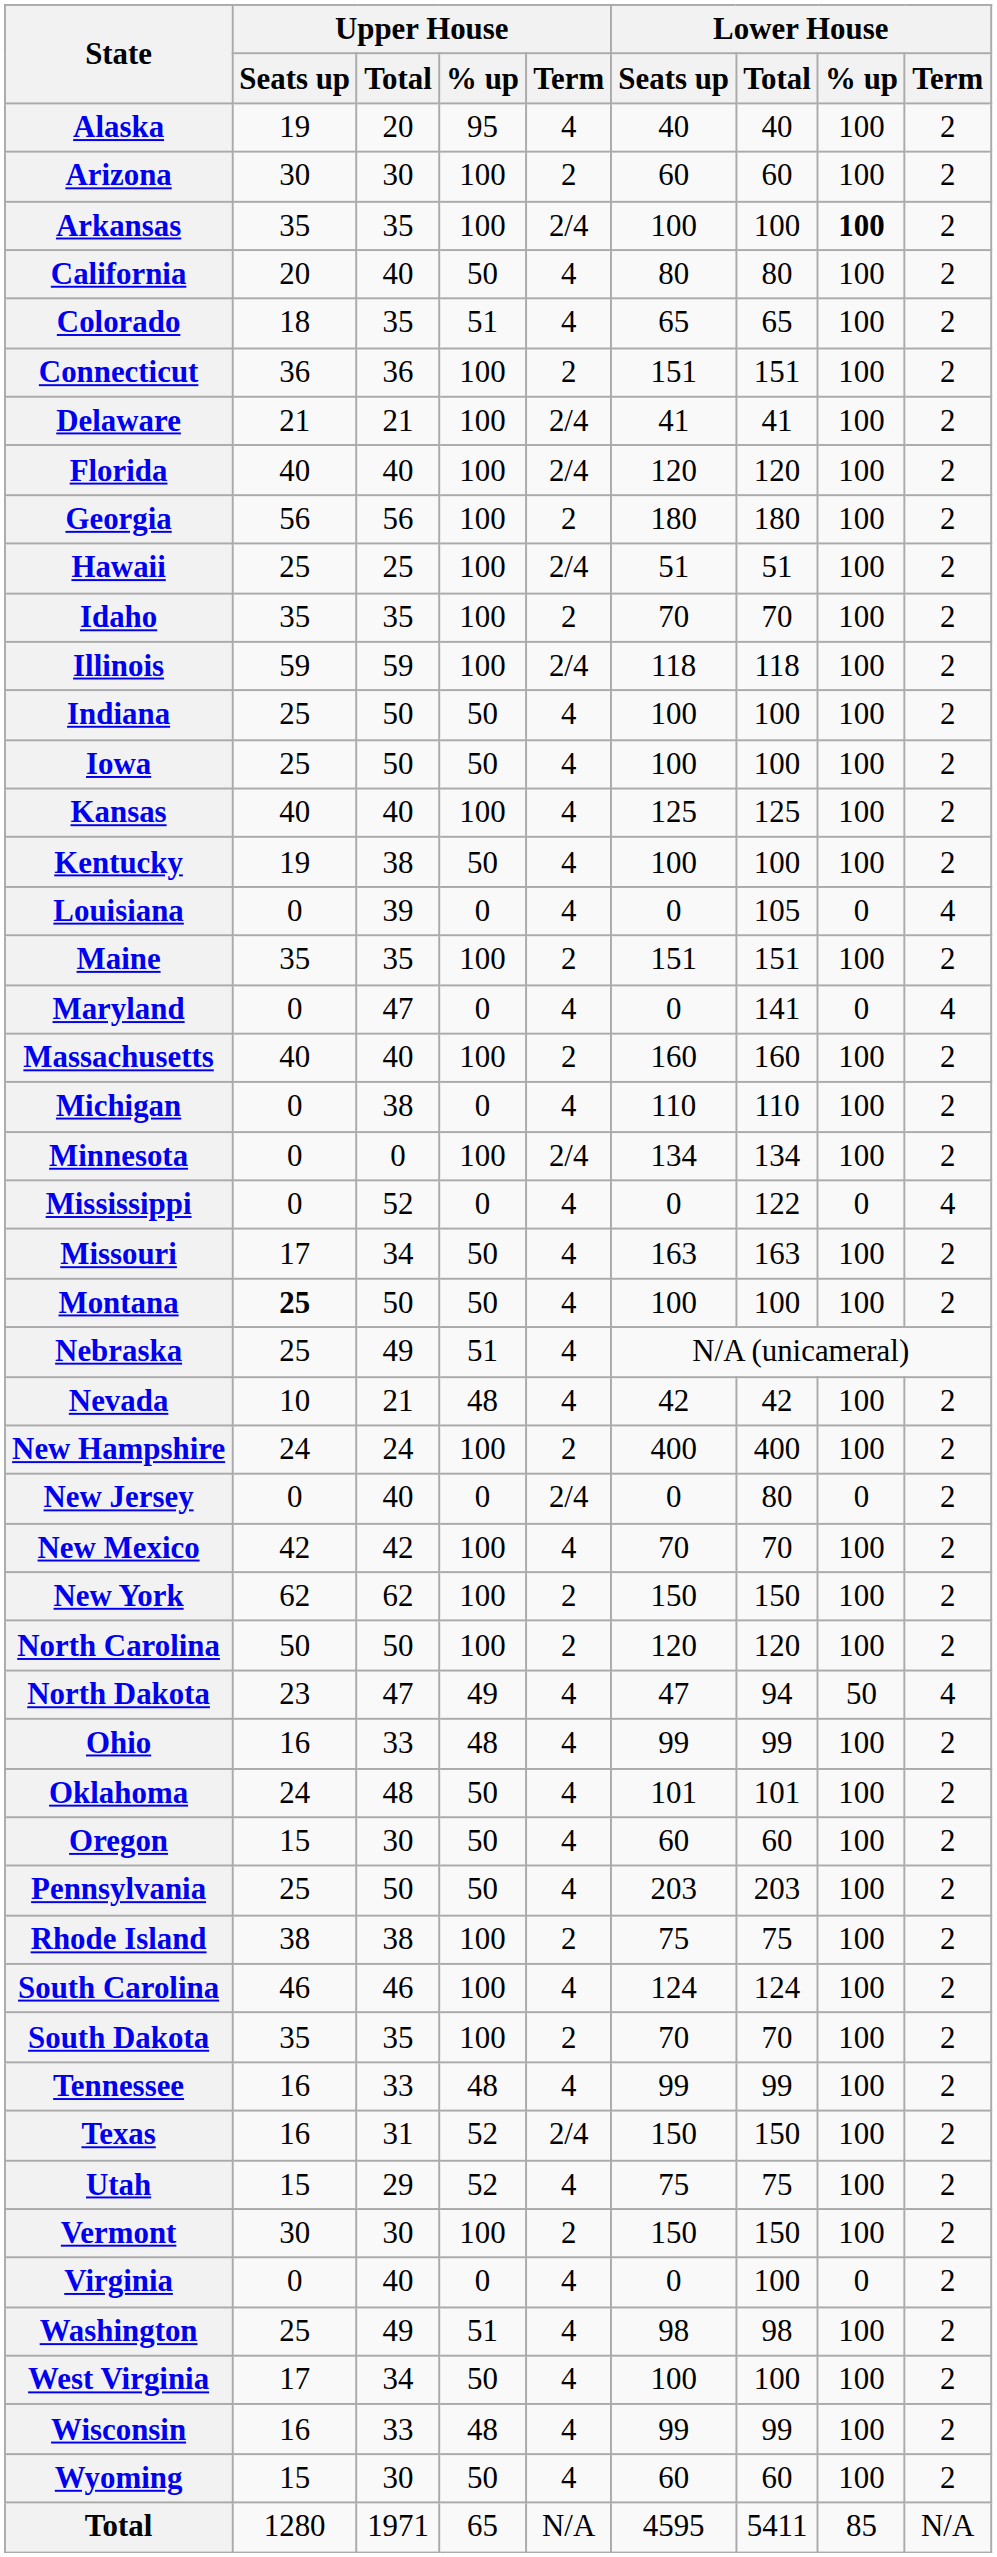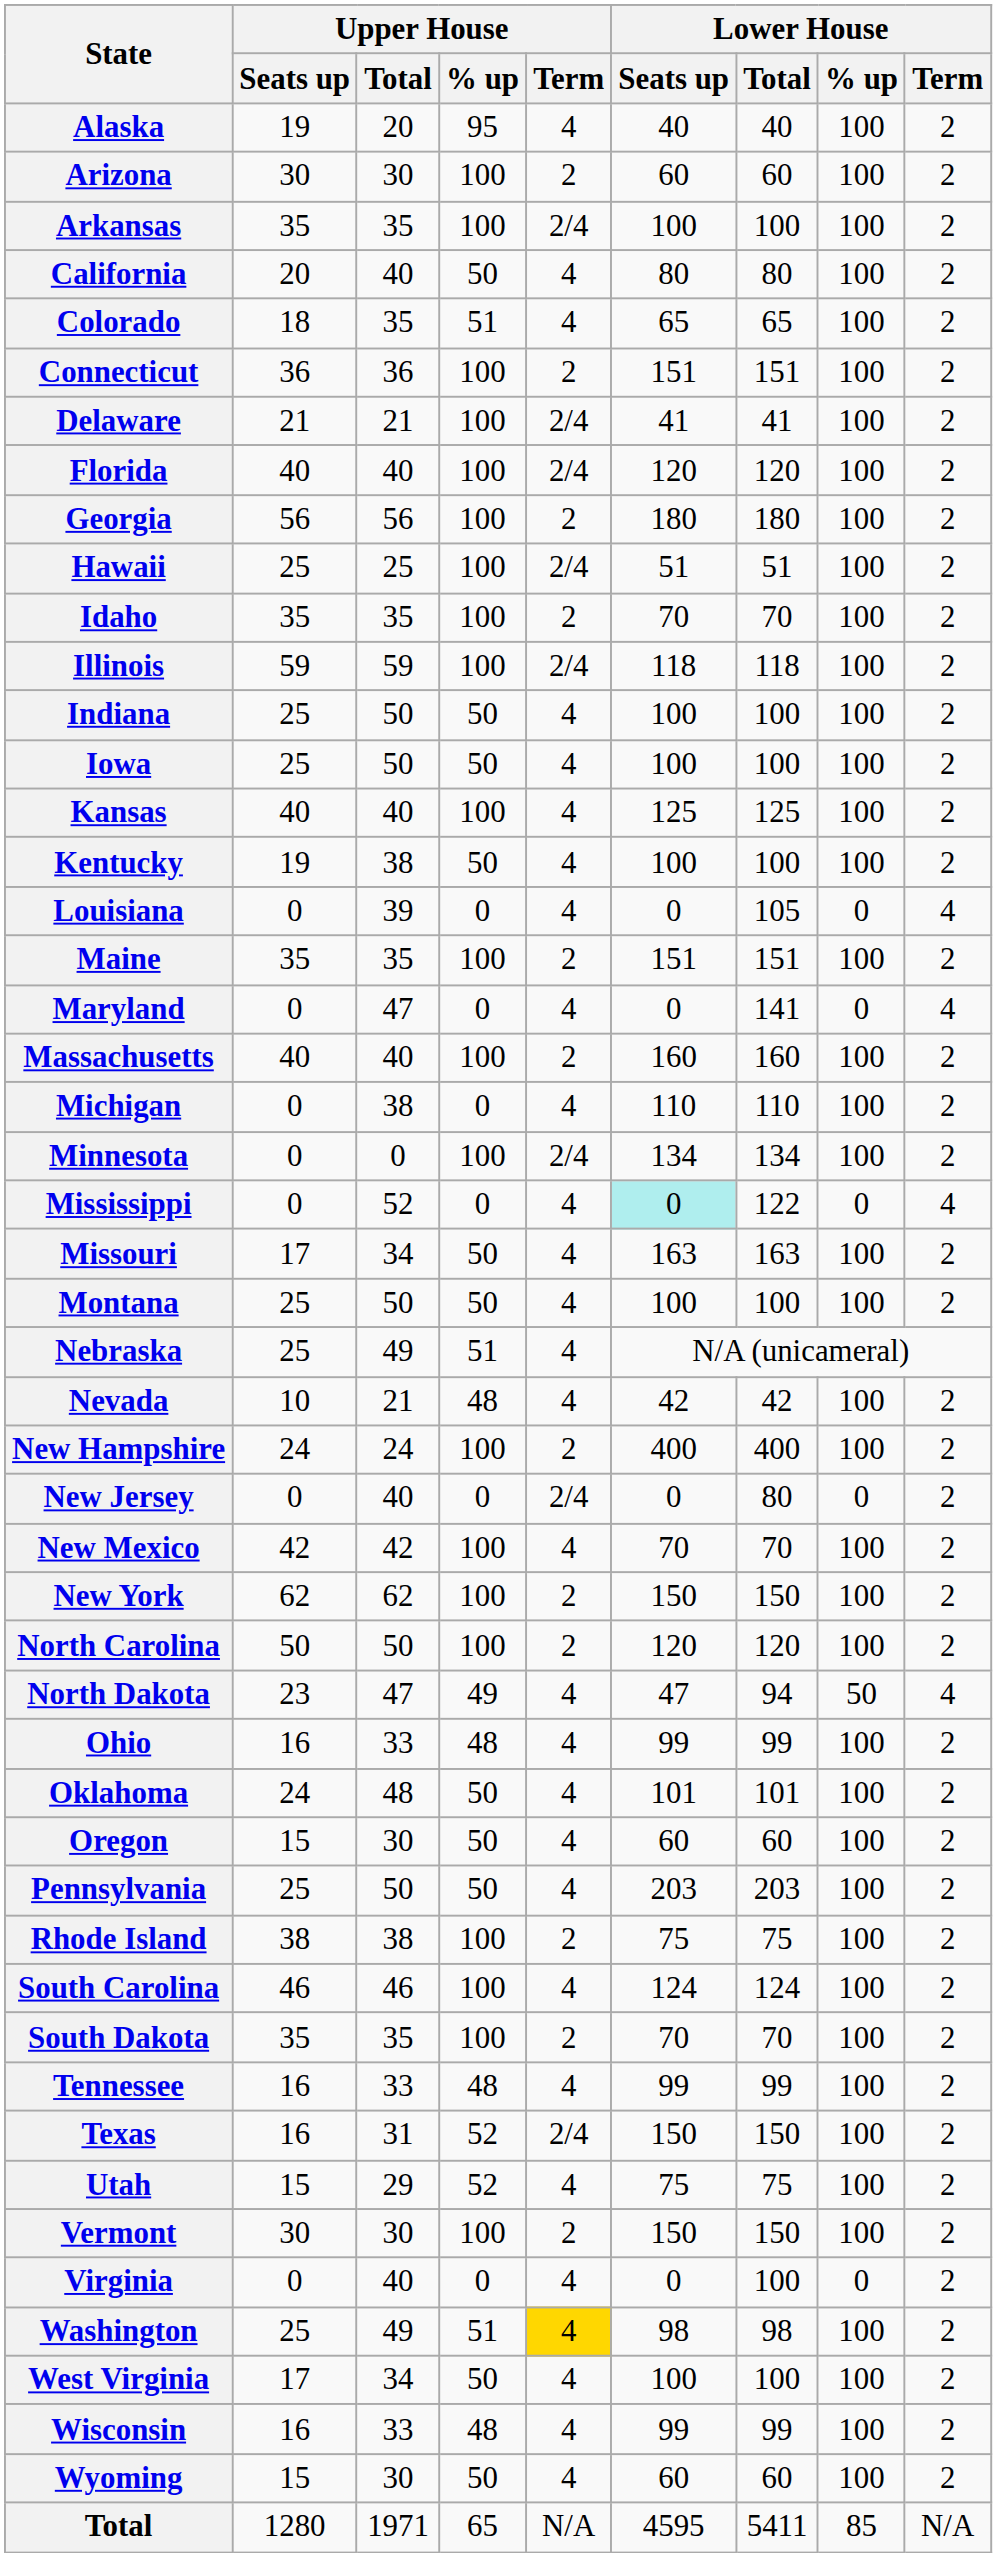(861, 224) bold -> (861, 224) normal
(674, 1204) no background -> (674, 1204) paleturquoise background
(295, 1302) bold -> (295, 1302) normal
(569, 2330) no background -> (569, 2330) gold background
